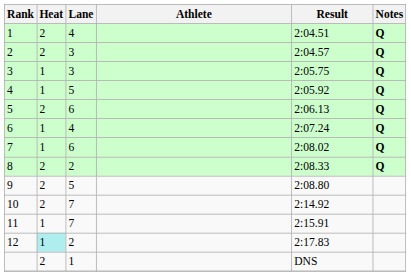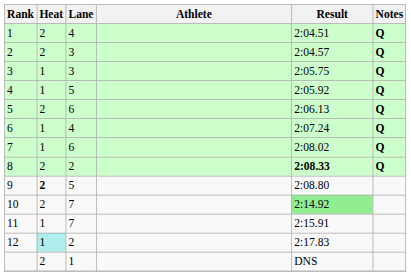(312, 166) normal -> (312, 166) bold
(42, 185) normal -> (42, 185) bold
(312, 204) no background -> (312, 204) lightgreen background
